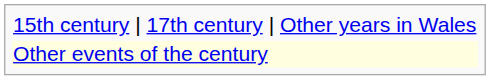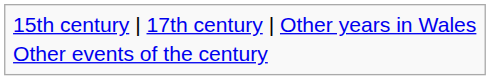(140, 54) lightyellow background -> (140, 54) no background
